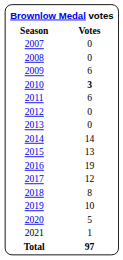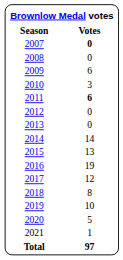(90, 44) normal -> (90, 44) bold
(90, 85) bold -> (90, 85) normal
(90, 98) normal -> (90, 98) bold
